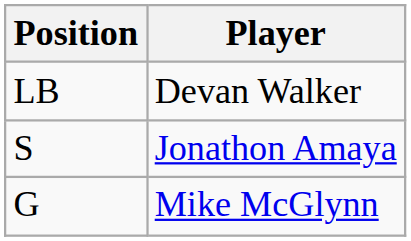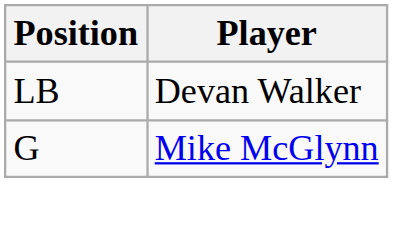- row: (276, 147)
